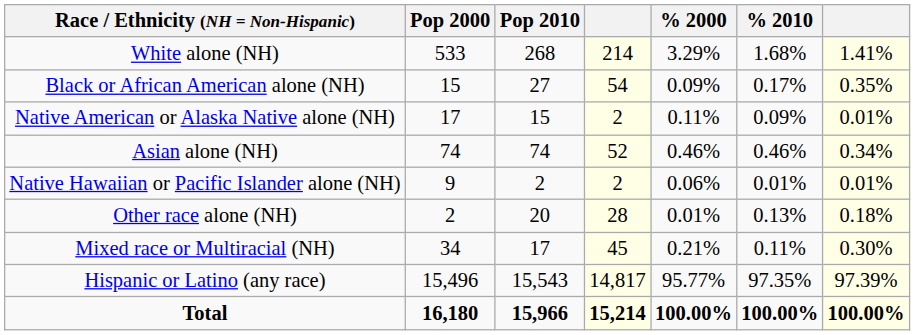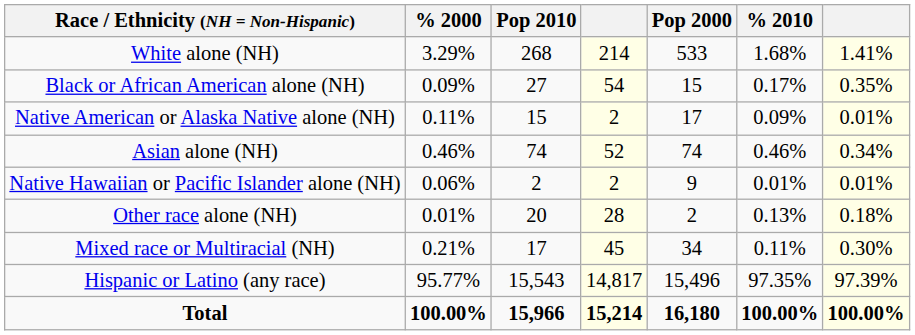columns swapped: (450, 20) <-> (694, 20)
